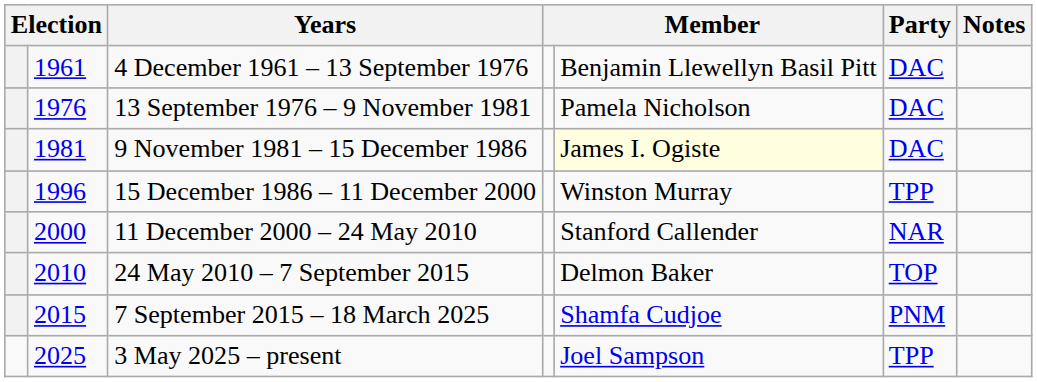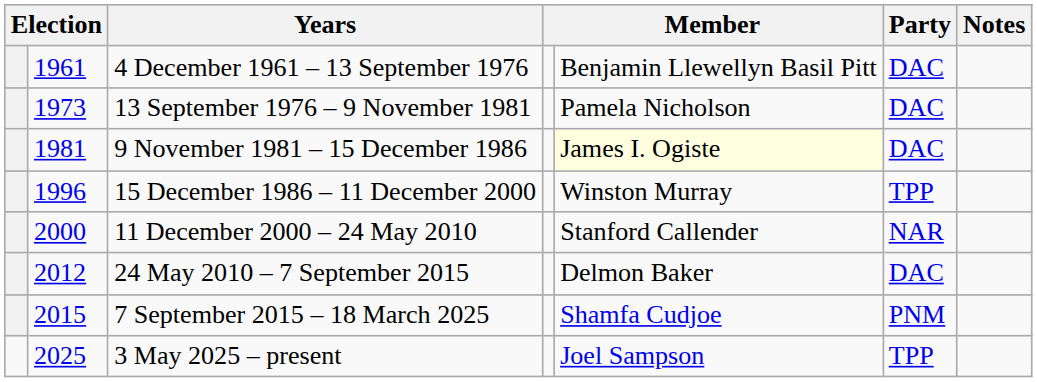(60, 107) 1976 -> (60, 107) 1973
(60, 273) 2010 -> (60, 273) 2012
(913, 273) TOP -> (916, 273) DAC
